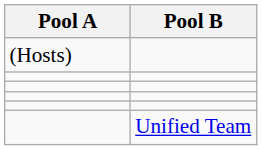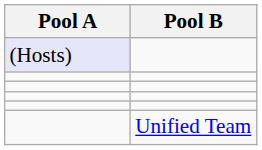(41, 54) no background -> (41, 54) lavender background
